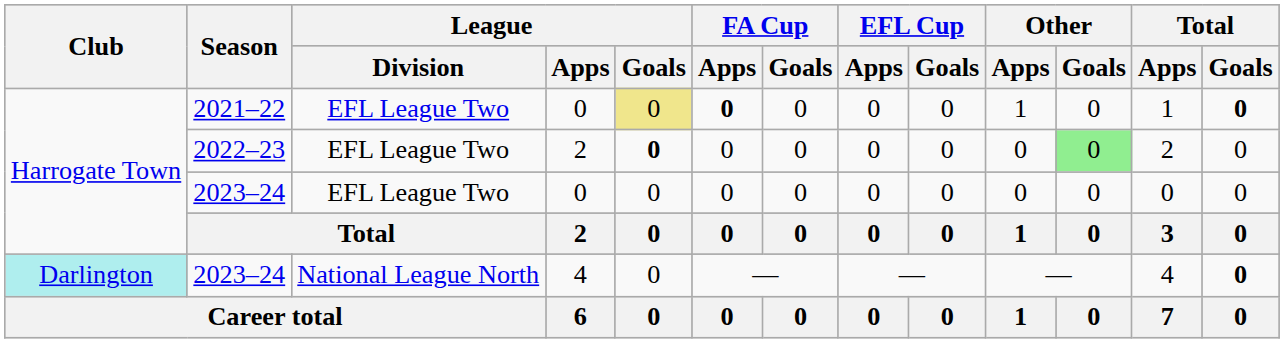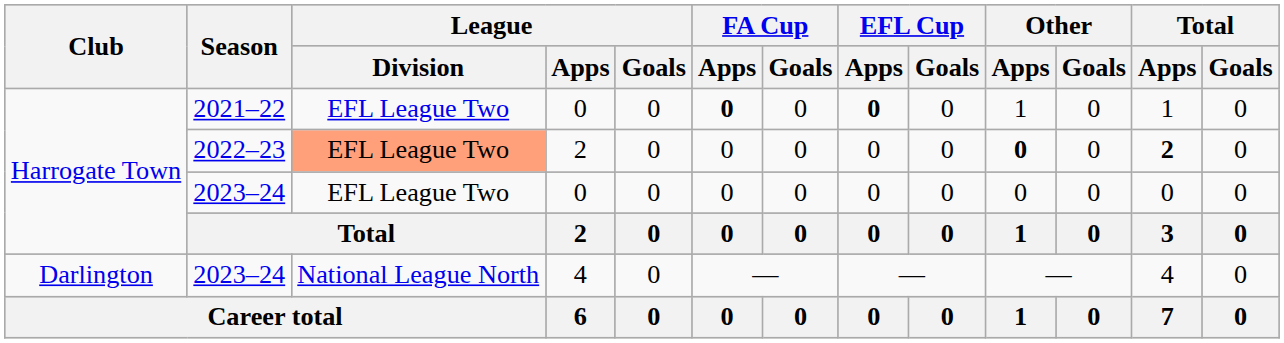(654, 108) khaki background -> (654, 108) no background
(874, 108) normal -> (874, 108) bold
(1241, 108) bold -> (1241, 108) normal
(418, 150) no background -> (418, 150) lightsalmon background
(654, 150) bold -> (654, 150) normal
(1021, 150) normal -> (1021, 150) bold
(1094, 150) lightgreen background -> (1094, 150) no background
(1167, 150) normal -> (1167, 150) bold
(96, 274) paleturquoise background -> (96, 274) no background
(1241, 274) bold -> (1241, 274) normal
